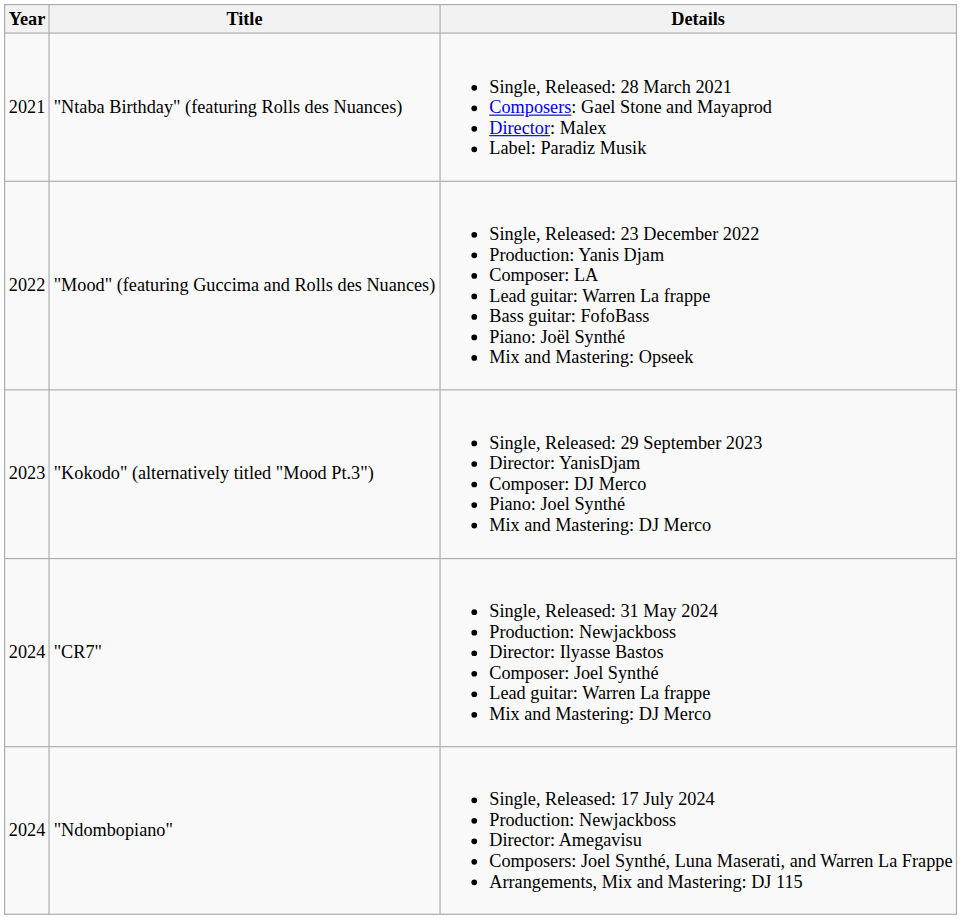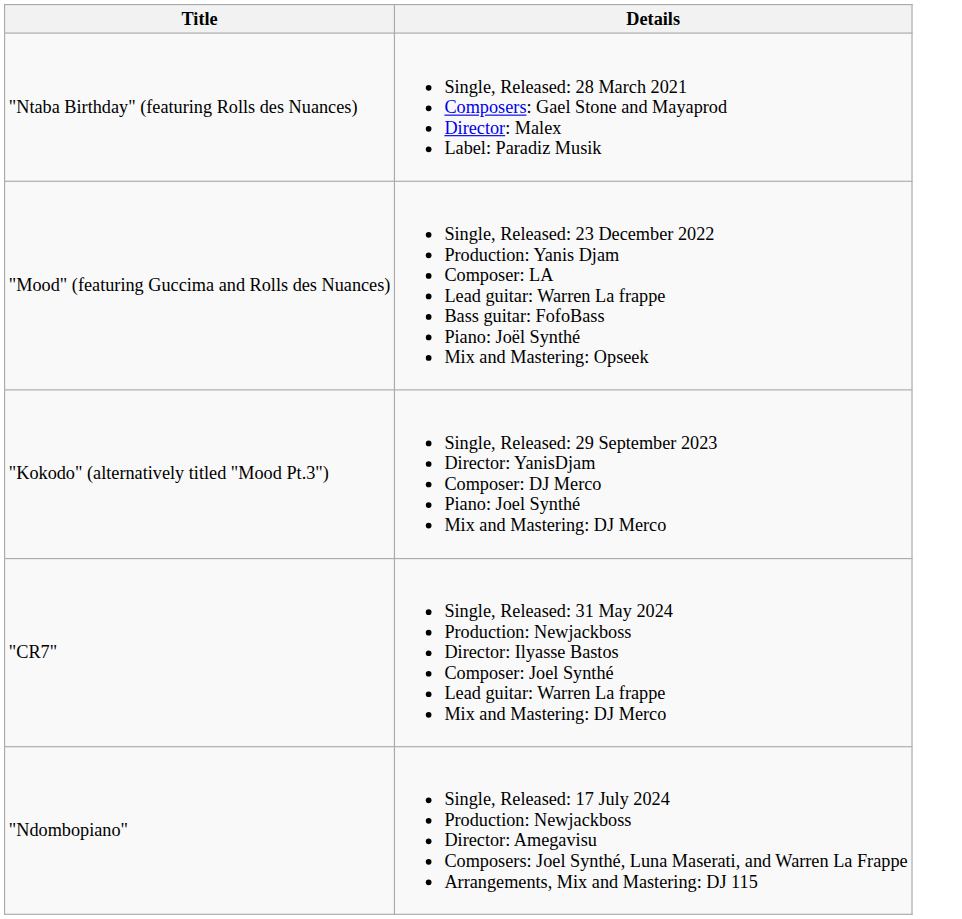- column: (27, 18)
